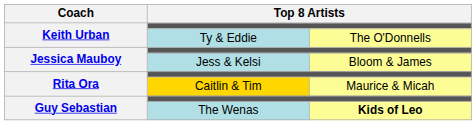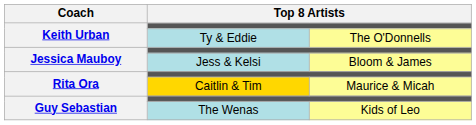(390, 110) bold -> (390, 110) normal
